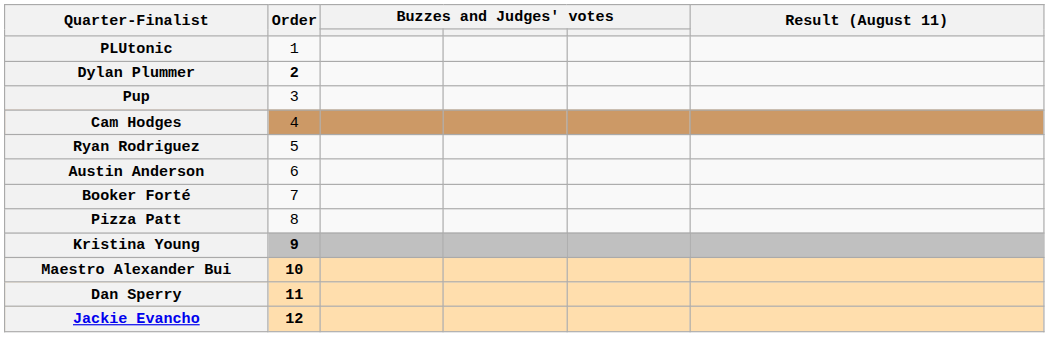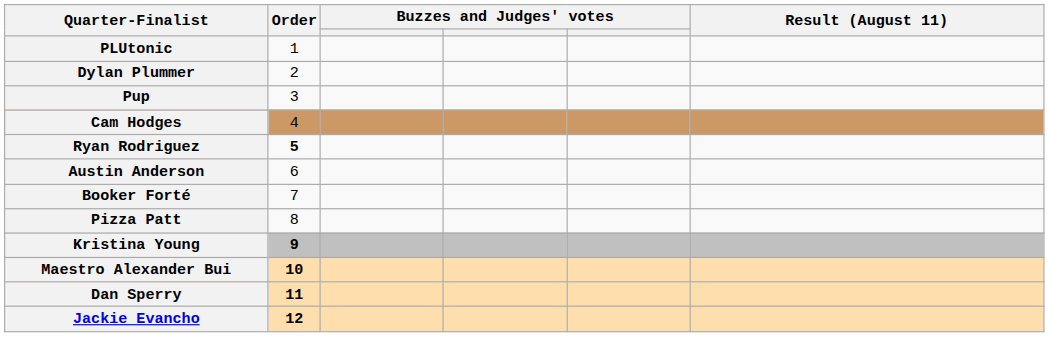(294, 73) bold -> (294, 73) normal
(294, 147) normal -> (294, 147) bold
